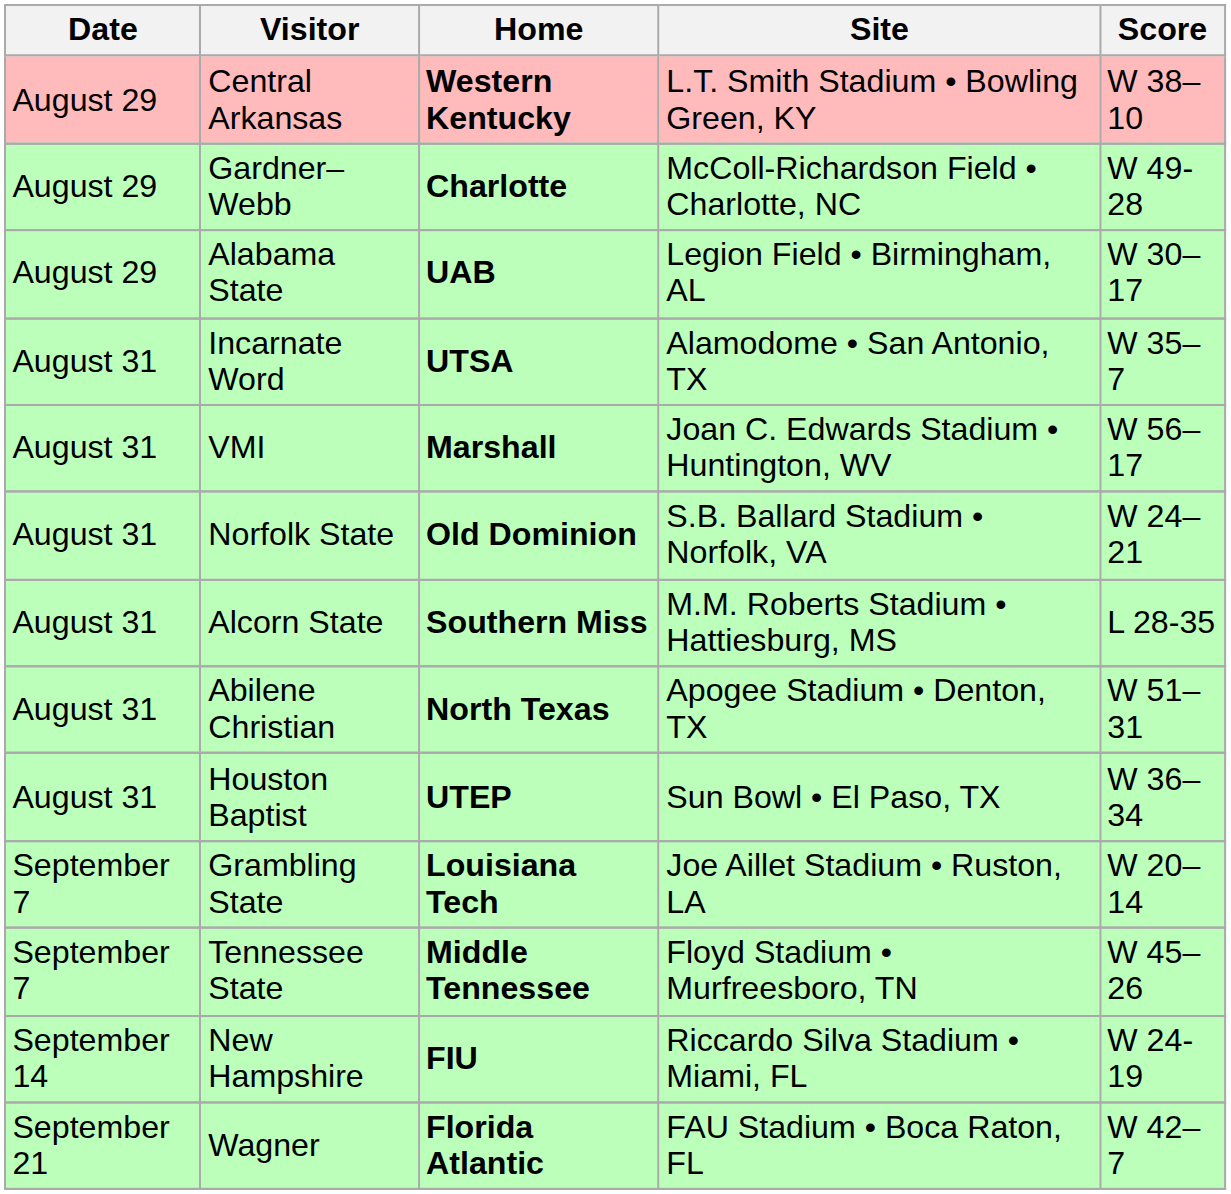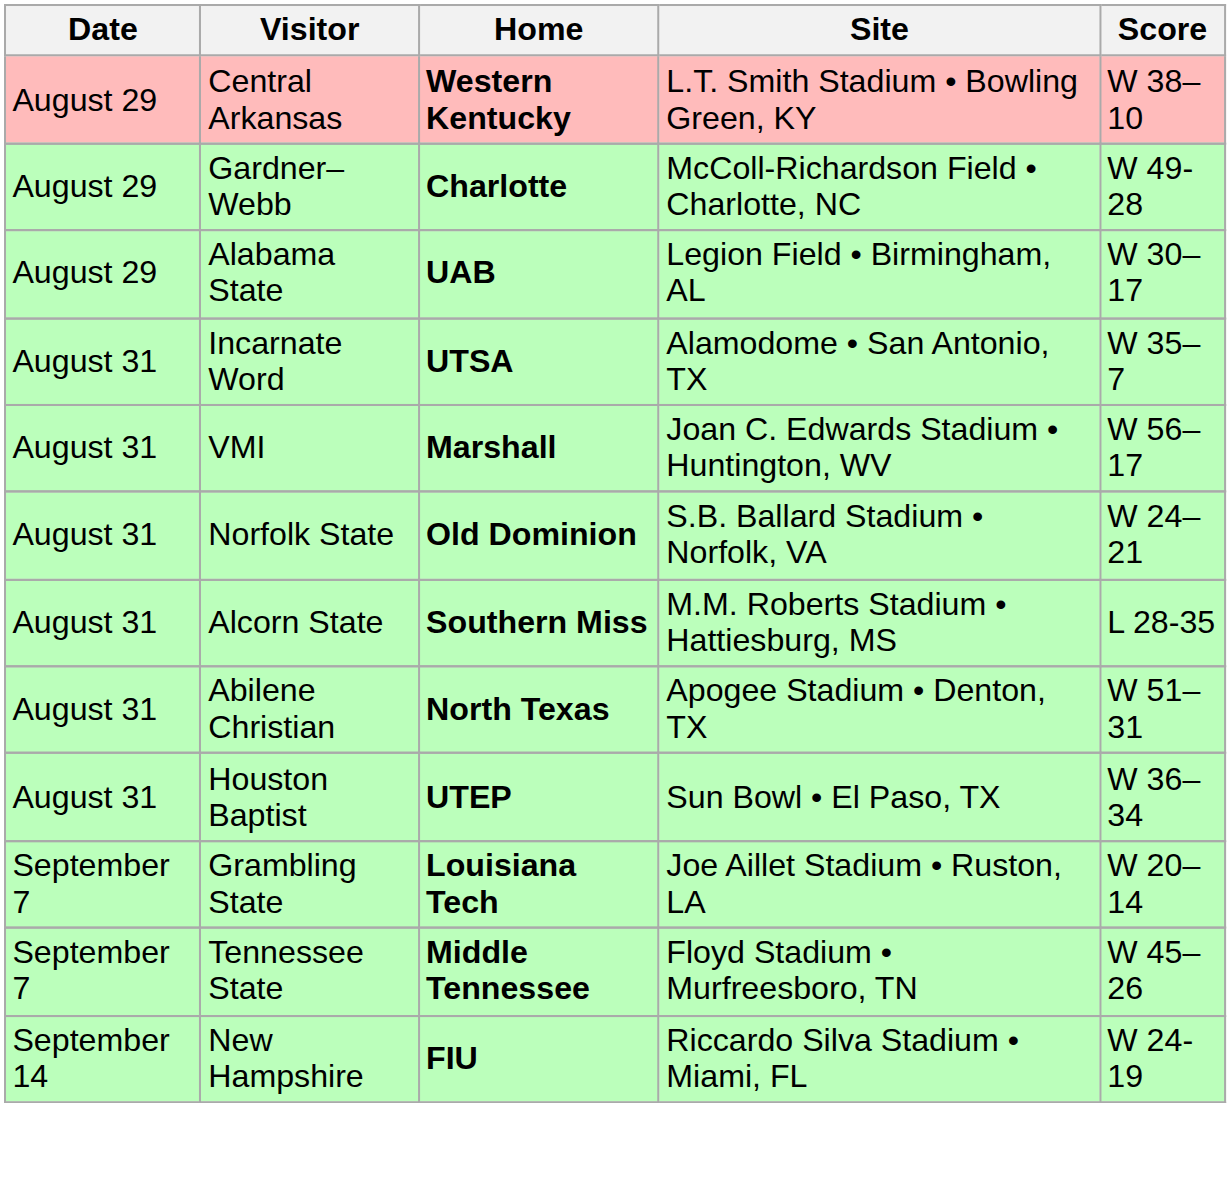- row: (264, 1145)
